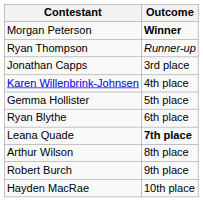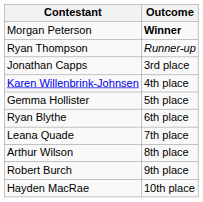(168, 135) bold -> (166, 135) normal
